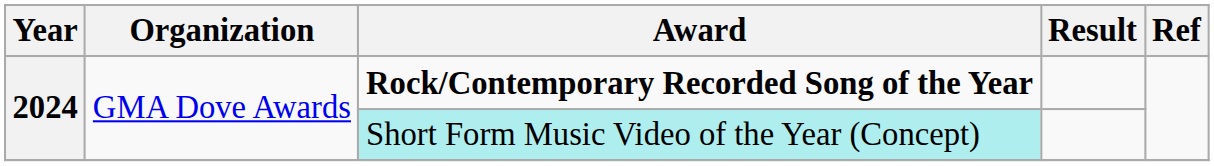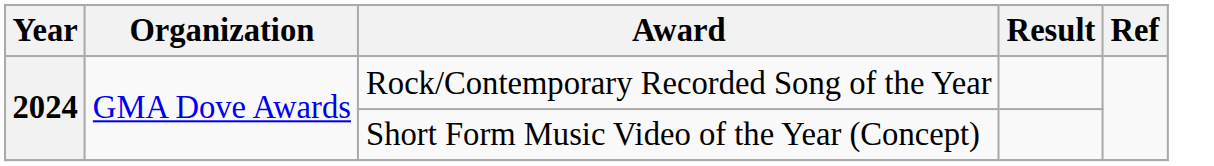(699, 82) bold -> (679, 82) normal
(673, 133) paleturquoise background -> (673, 133) no background
